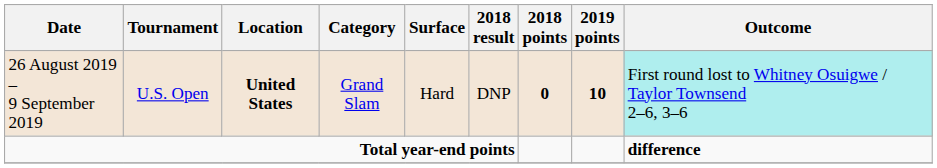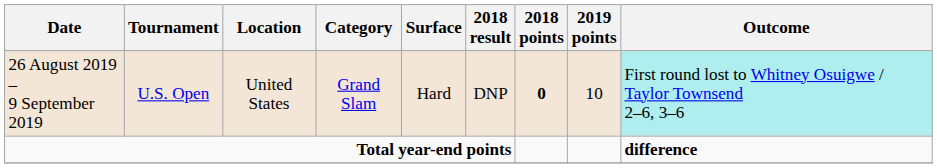(270, 93) bold -> (269, 93) normal
(597, 93) bold -> (594, 93) normal
